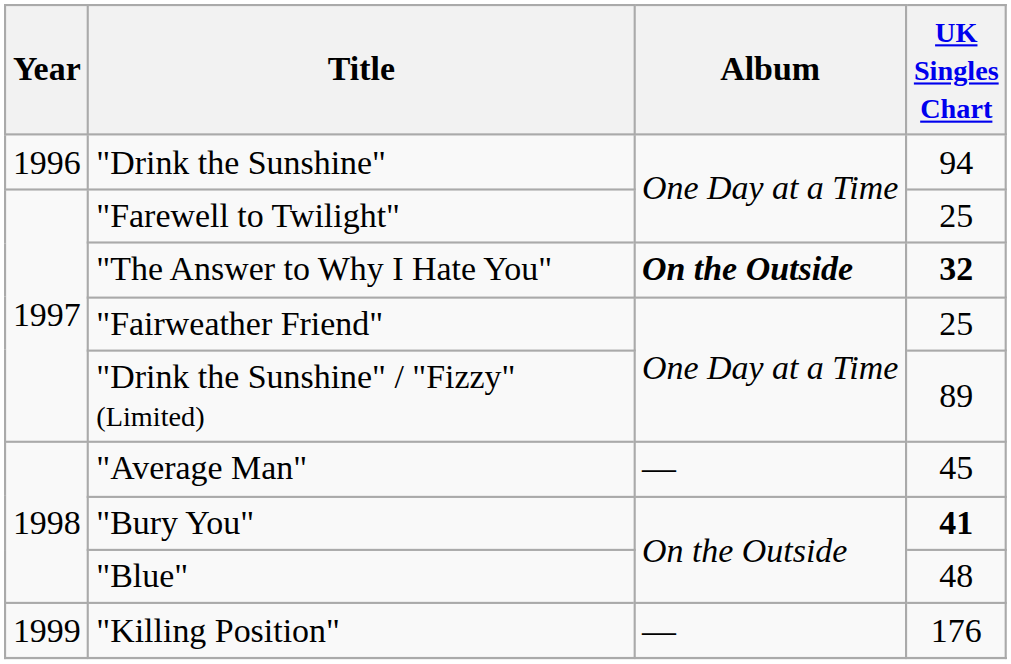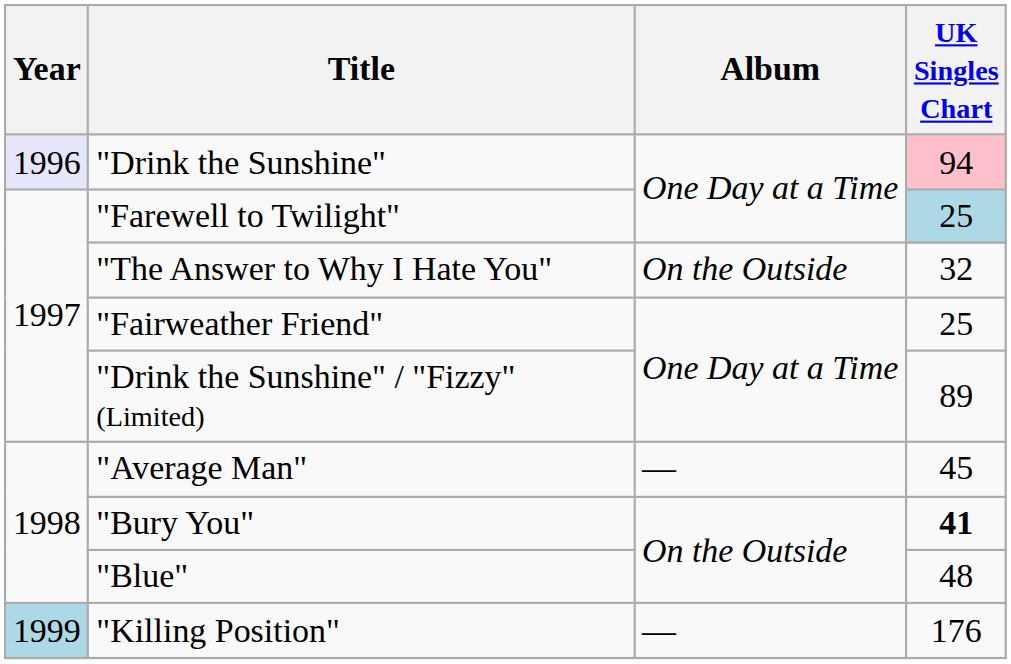(47, 161) no background -> (47, 161) lavender background
(956, 161) no background -> (956, 161) pink background
(956, 215) no background -> (956, 215) lightblue background
(748, 269) bold -> (745, 269) normal
(956, 269) bold -> (956, 269) normal
(47, 630) no background -> (47, 630) lightblue background
